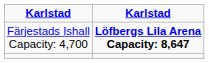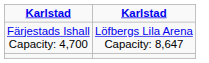(148, 37) bold -> (144, 37) normal
